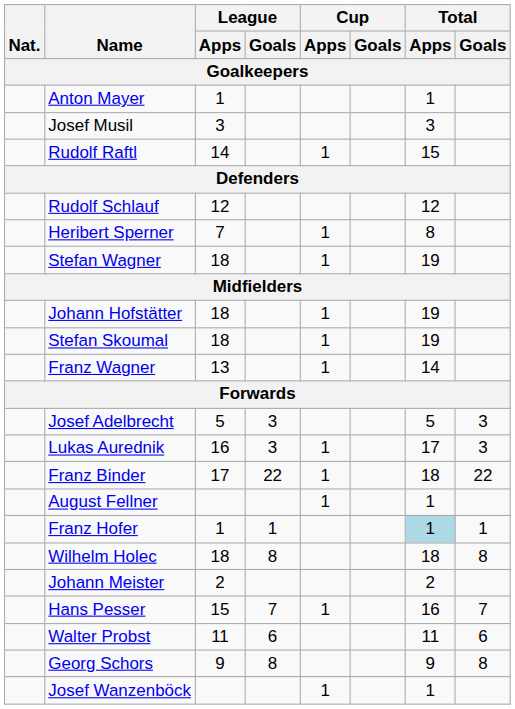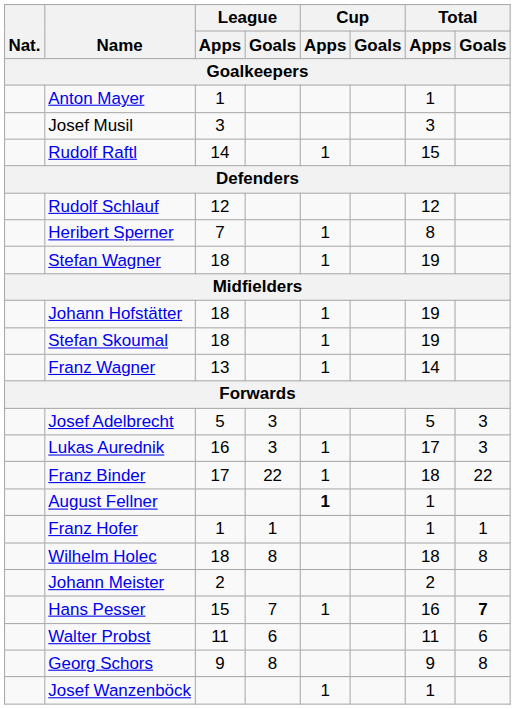(325, 502) normal -> (325, 502) bold
(430, 529) lightblue background -> (430, 529) no background
(483, 609) normal -> (483, 609) bold
